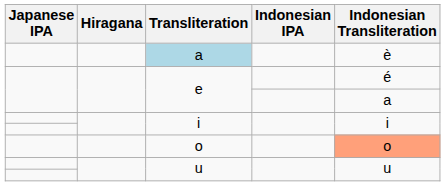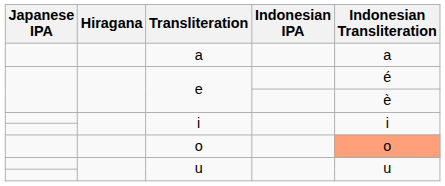(199, 54) lightblue background -> (199, 54) no background
(387, 54) è -> (387, 54) a
(387, 100) a -> (387, 100) è
